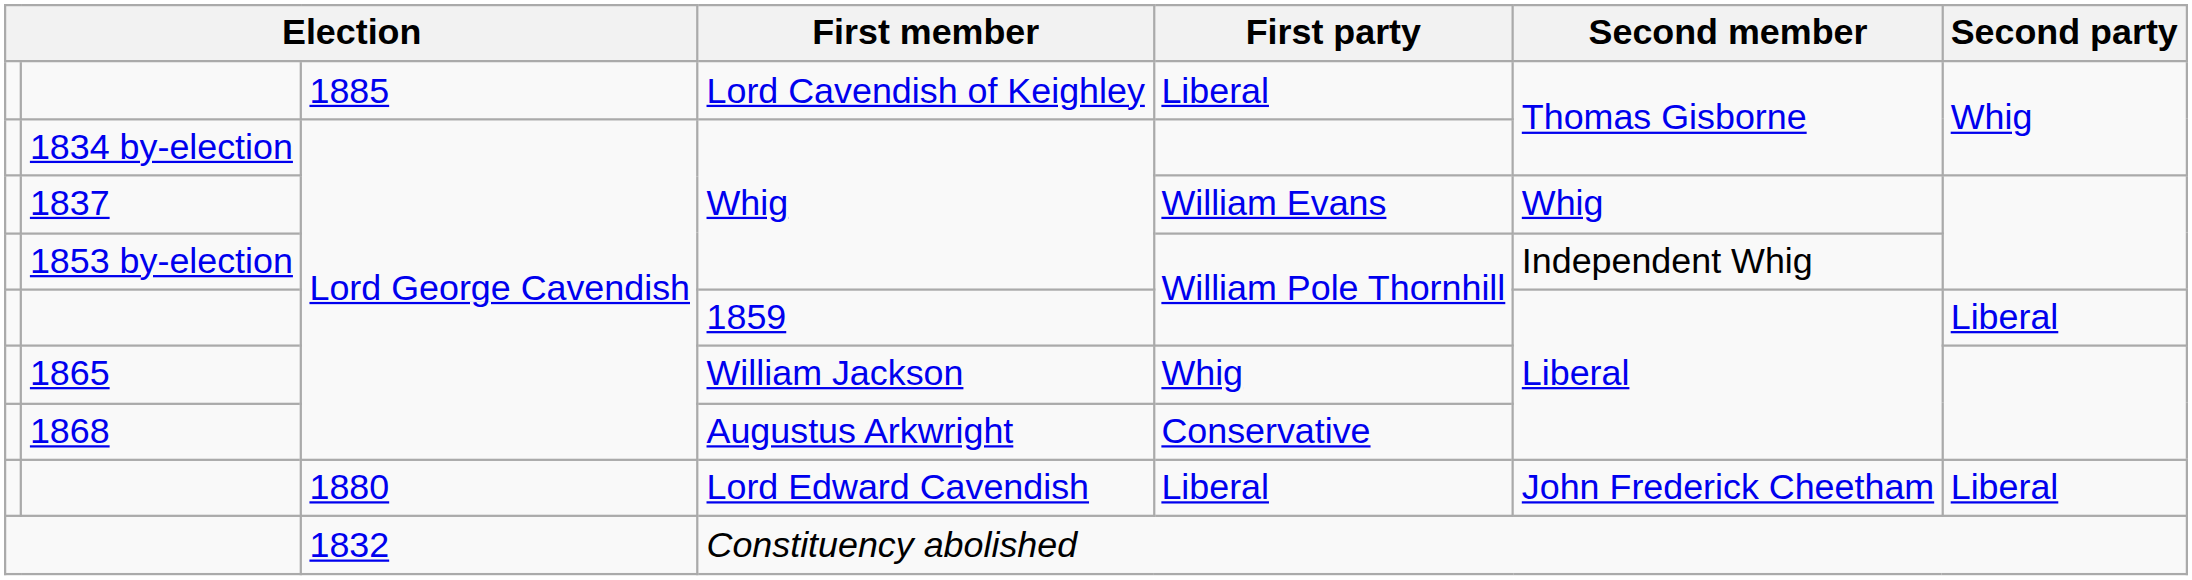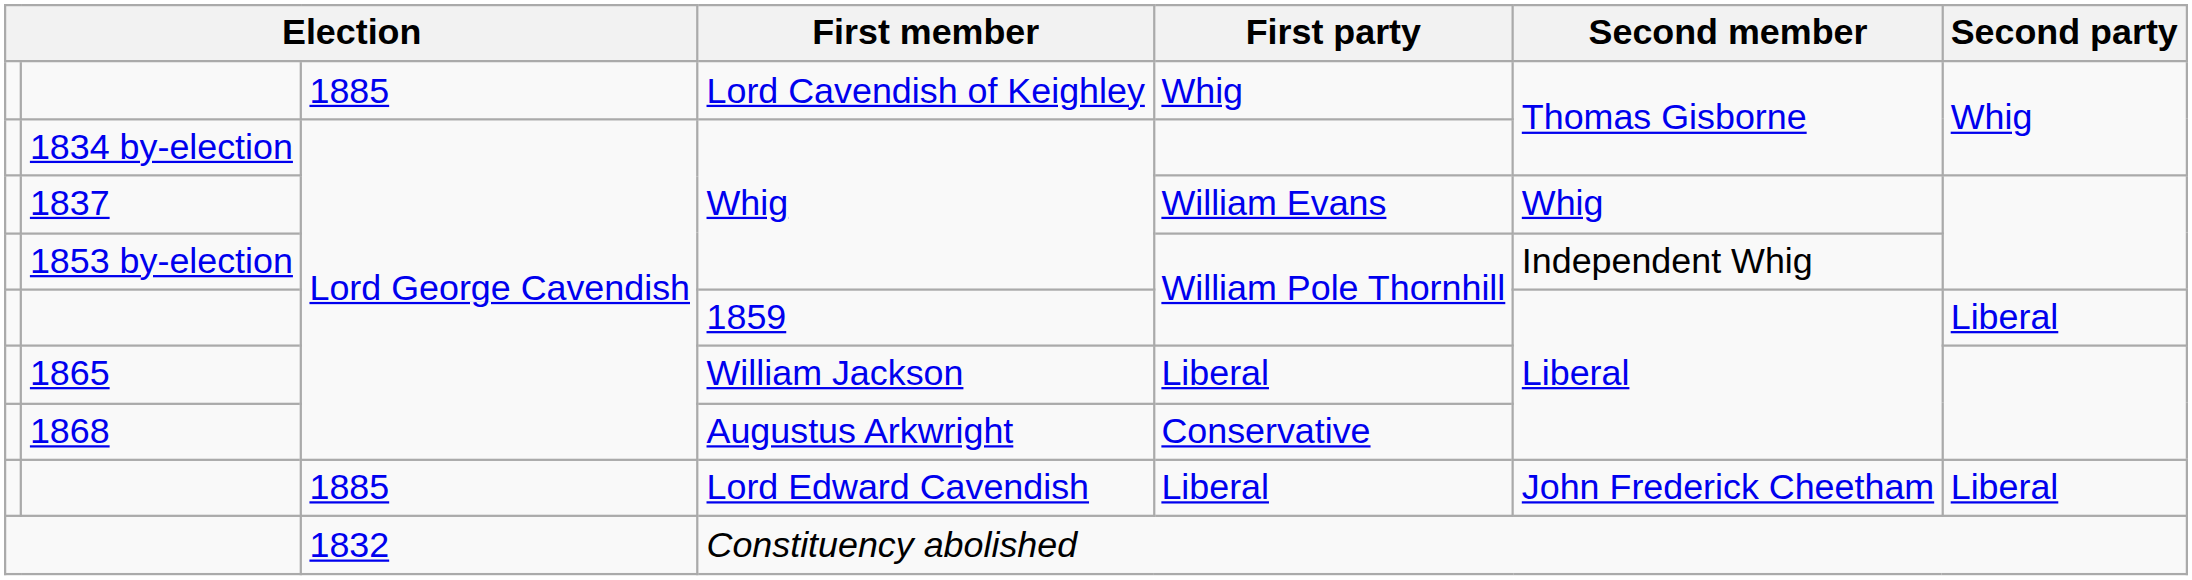(1215, 89) Liberal -> (1202, 89) Whig
(1202, 373) Whig -> (1215, 373) Liberal
(349, 487) 1880 -> (349, 487) 1885
